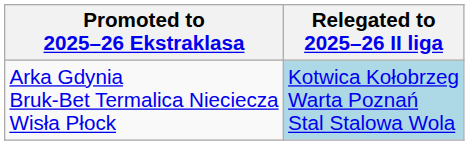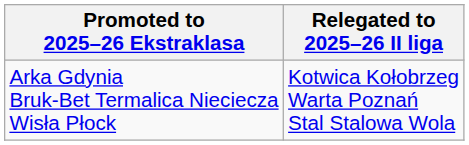(374, 100) lightblue background -> (374, 100) no background
